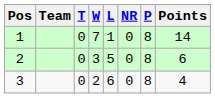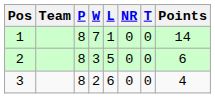columns swapped: (148, 16) <-> (81, 16)
